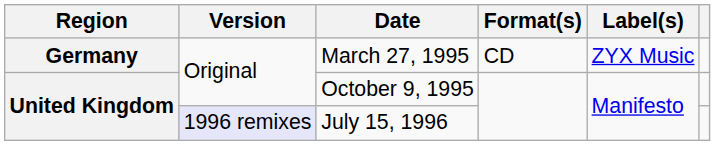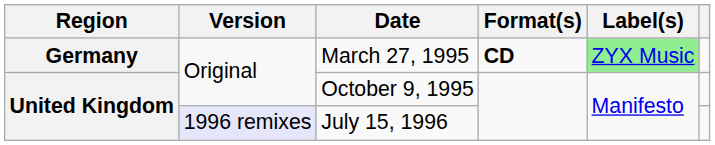(499, 55) normal -> (499, 55) bold
(643, 55) no background -> (643, 55) lightgreen background
